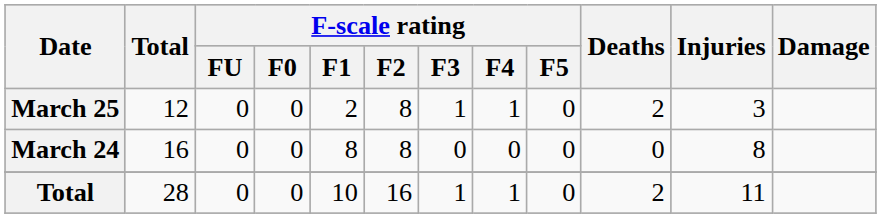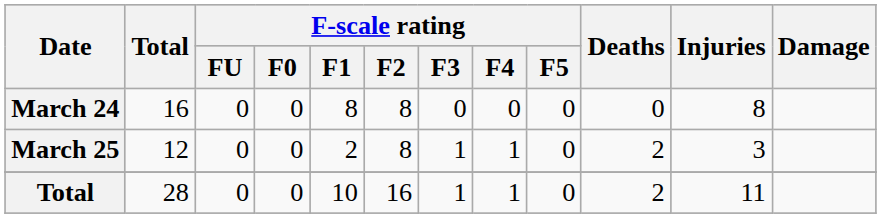rows swapped: (65, 150) <-> (65, 108)
